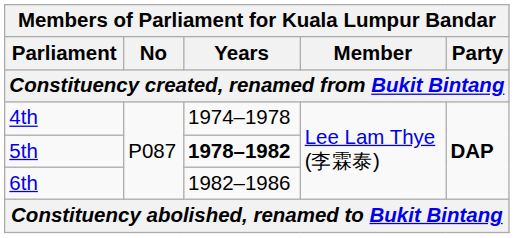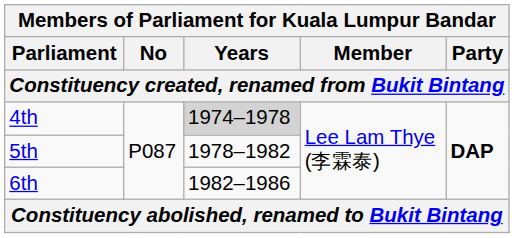(239, 118) no background -> (239, 118) lightgrey background
(239, 150) bold -> (239, 150) normal
